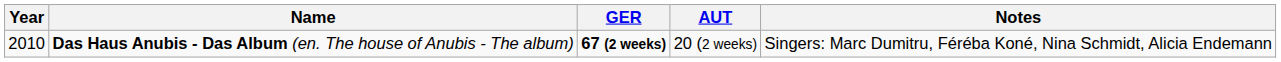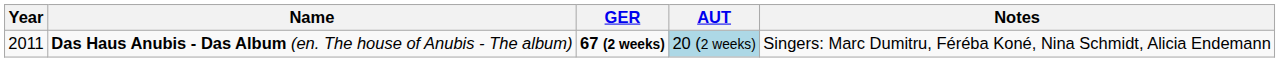(27, 43) 2010 -> (26, 43) 2011
(715, 43) no background -> (714, 43) lightblue background
